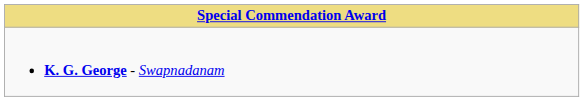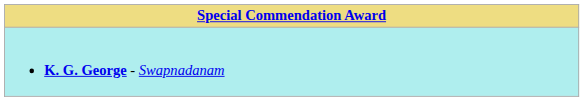(292, 70) no background -> (292, 70) paleturquoise background
